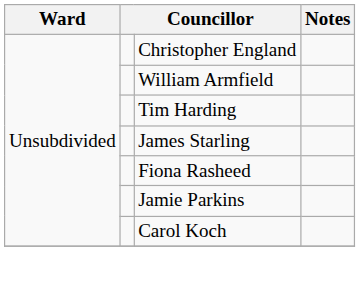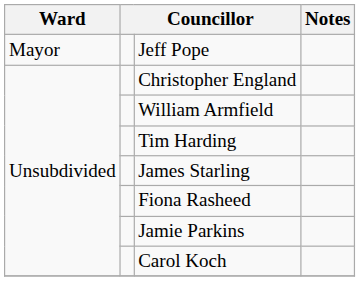+ row: (174, 49)
